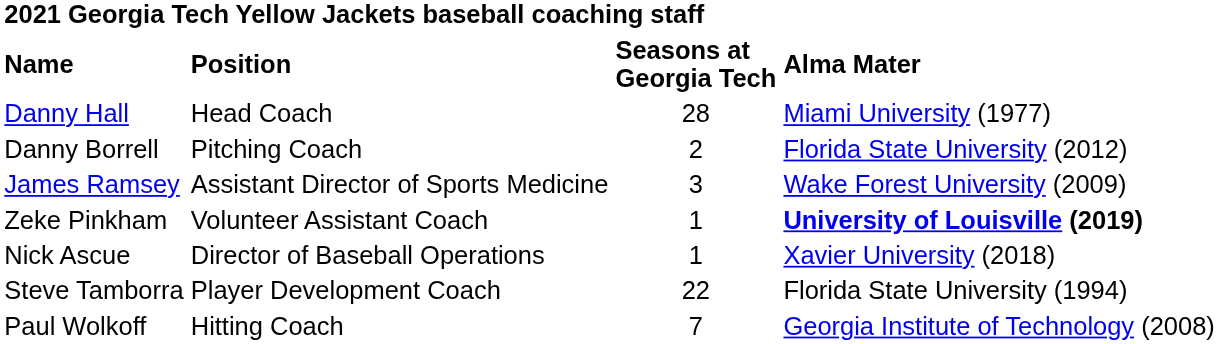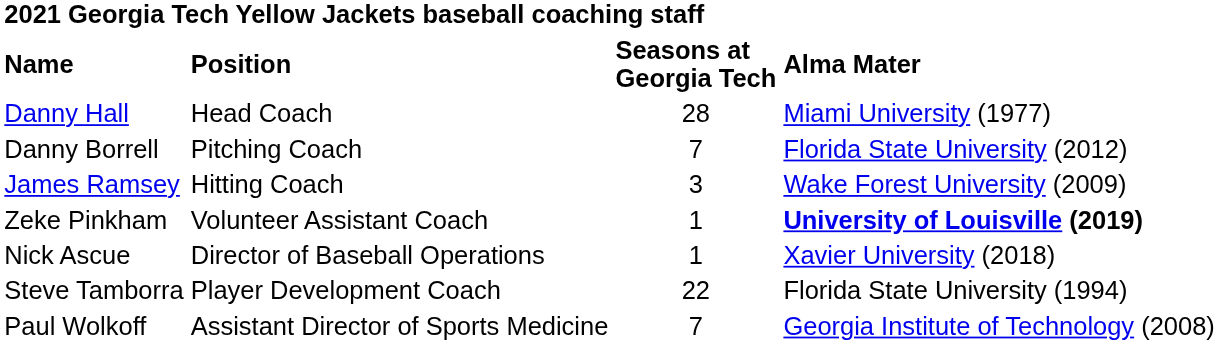(696, 149) 2 -> (696, 149) 7
(400, 184) Assistant Director of Sports Medicine -> (267, 184) Hitting Coach
(267, 326) Hitting Coach -> (400, 326) Assistant Director of Sports Medicine
